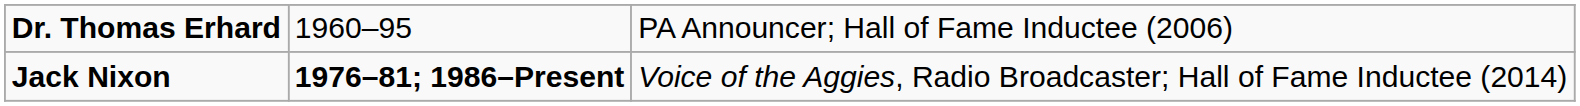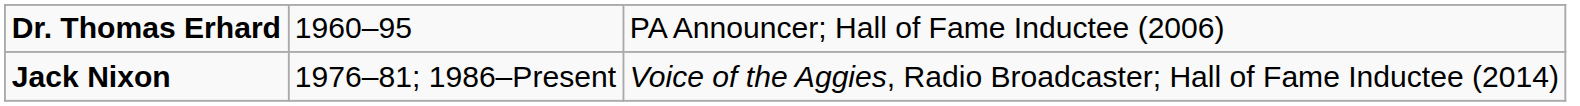(460, 76) bold -> (455, 76) normal
